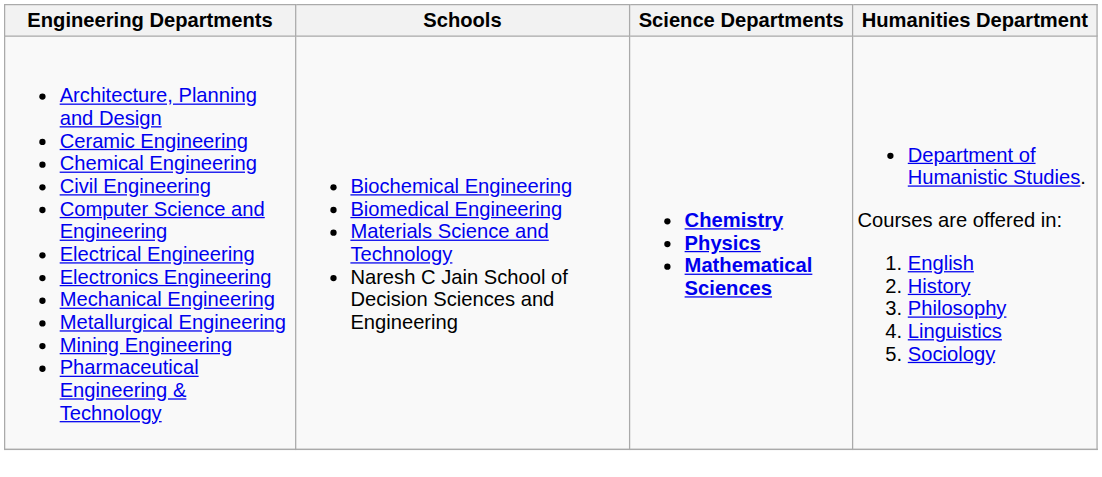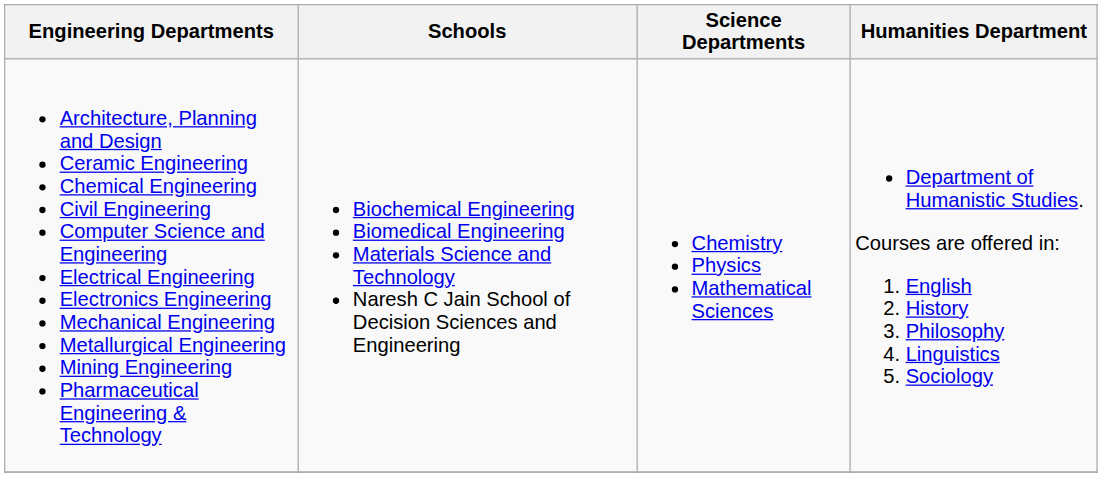(741, 254) bold -> (744, 277) normal
